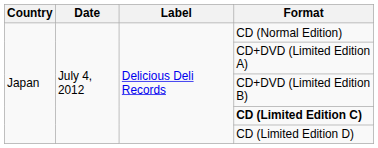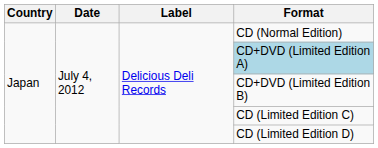(303, 58) no background -> (303, 58) lightblue background
(299, 115) bold -> (295, 115) normal
